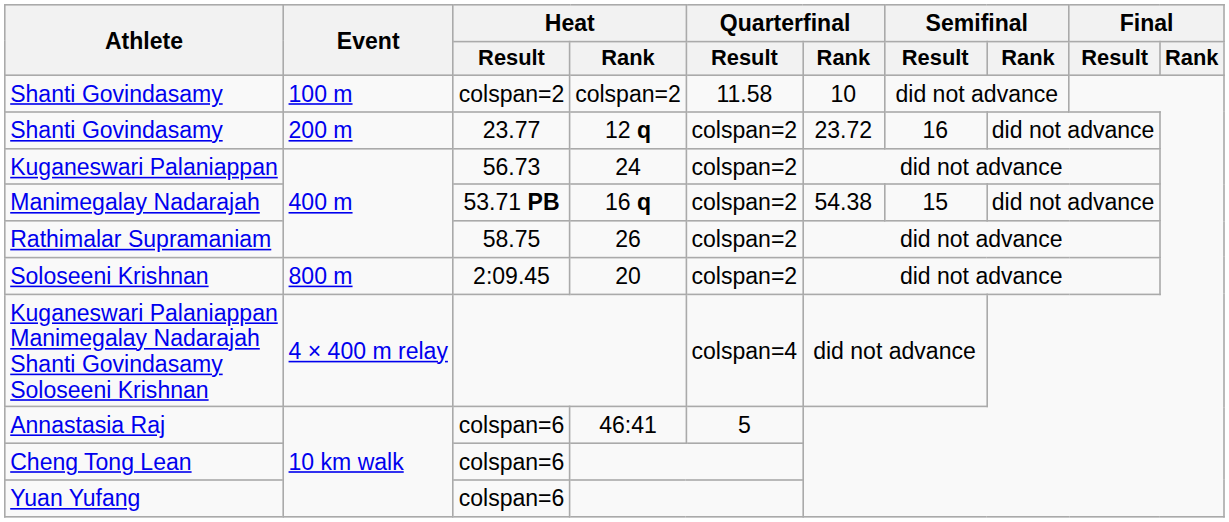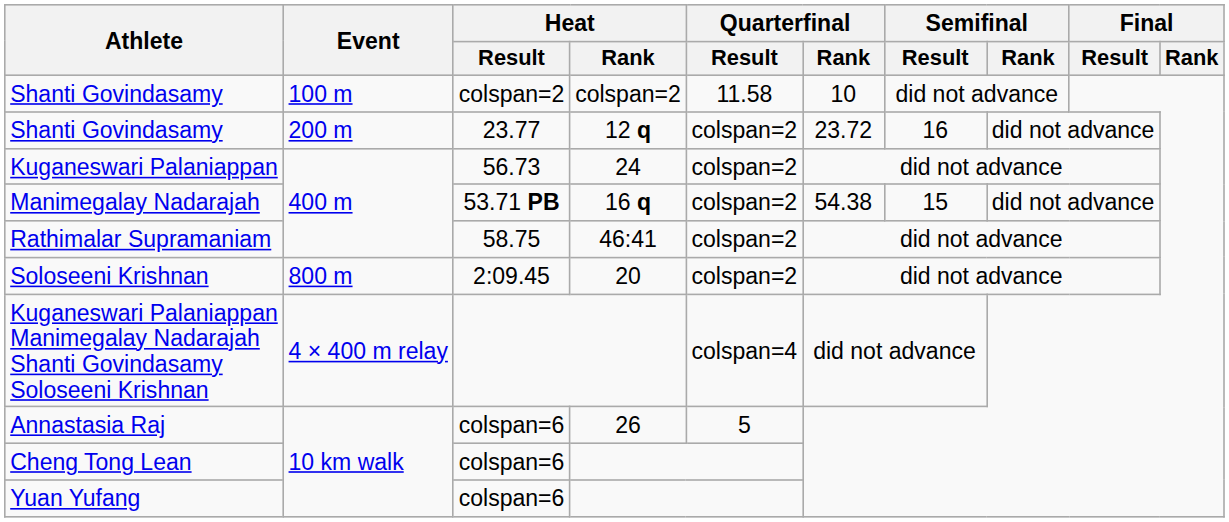(628, 240) 26 -> (628, 240) 46:41
(628, 426) 46:41 -> (628, 426) 26
